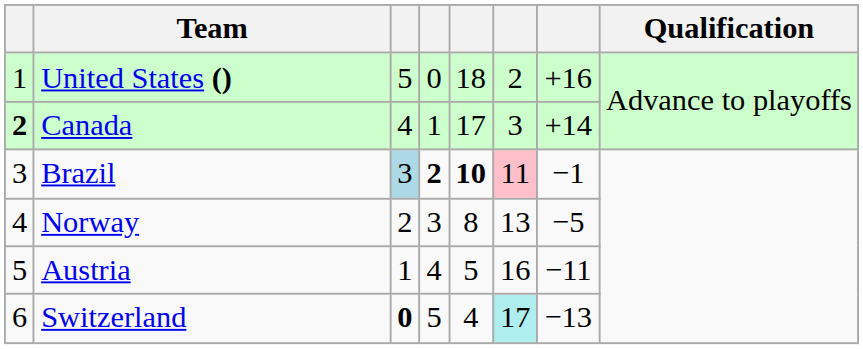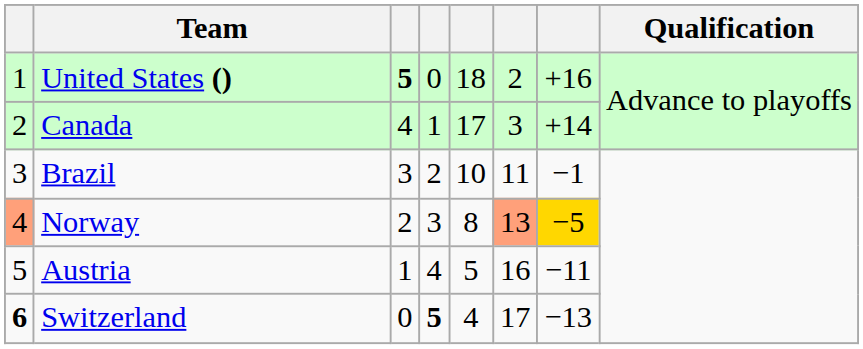(405, 76) normal -> (405, 76) bold
(20, 125) bold -> (20, 125) normal
(405, 173) lightblue background -> (405, 173) no background
(434, 173) bold -> (434, 173) normal
(471, 173) bold -> (471, 173) normal
(515, 173) pink background -> (515, 173) no background
(20, 221) no background -> (20, 221) lightsalmon background
(515, 221) no background -> (515, 221) lightsalmon background
(568, 221) no background -> (568, 221) gold background
(20, 317) normal -> (20, 317) bold
(405, 317) bold -> (405, 317) normal
(434, 317) normal -> (434, 317) bold
(515, 317) paleturquoise background -> (515, 317) no background
